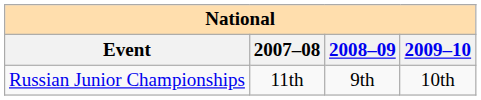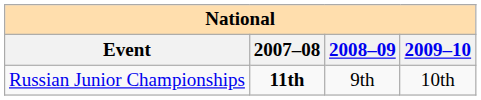(287, 79) normal -> (287, 79) bold
